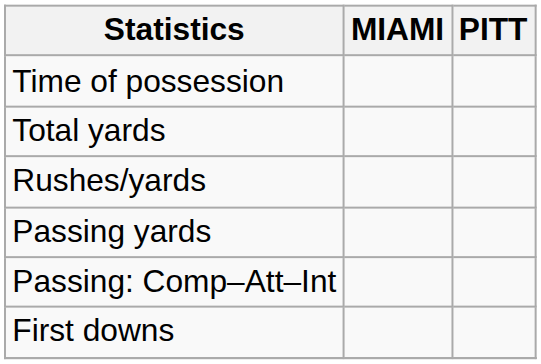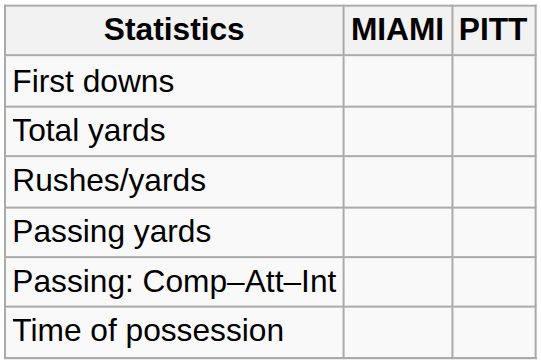rows swapped: (93, 331) <-> (148, 80)
